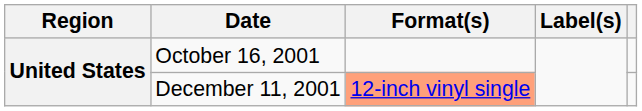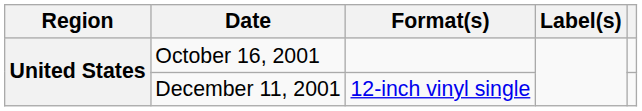(440, 88) lightsalmon background -> (440, 88) no background
